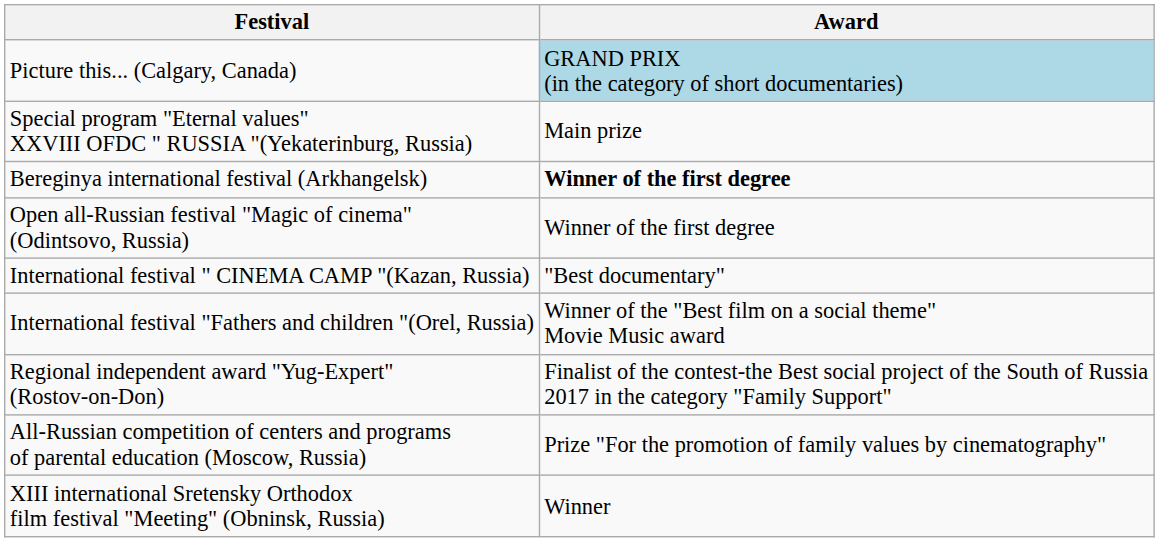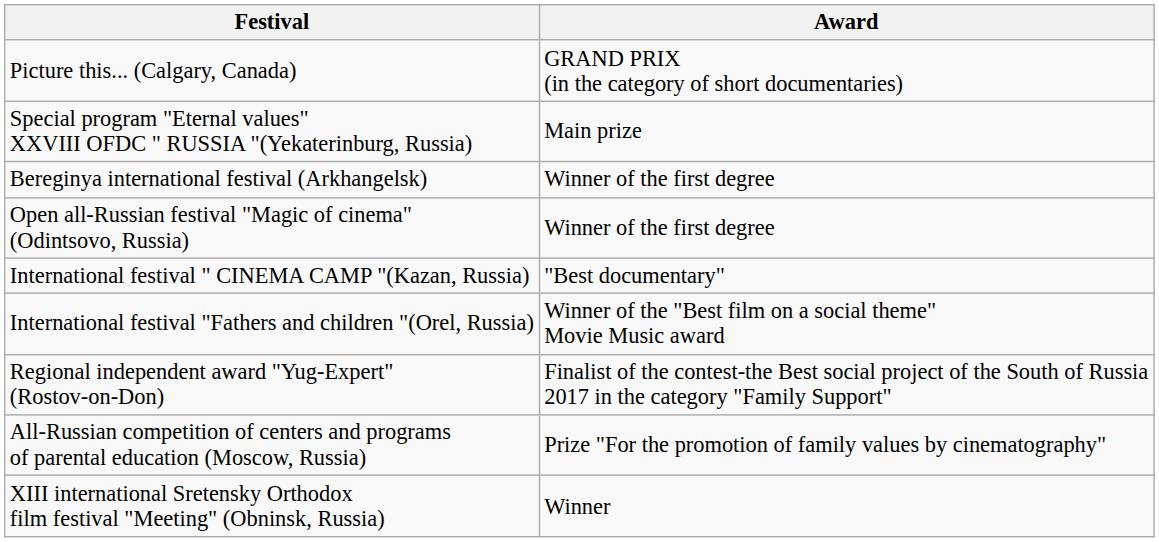(724, 70) lightblue background -> (724, 70) no background
(667, 179) bold -> (659, 179) normal
